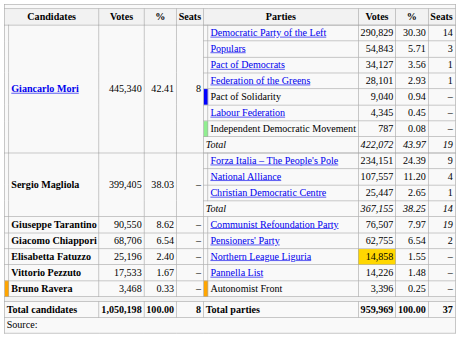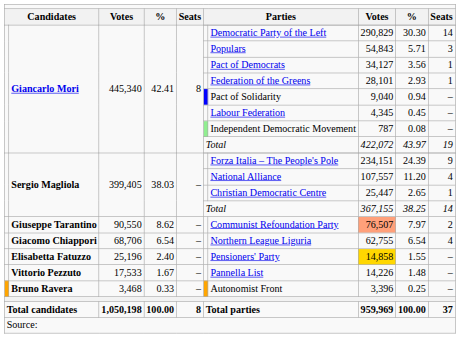(379, 224) no background -> (379, 224) lightsalmon background
(448, 224) 19 -> (450, 224) 2
(245, 240) Pensioners' Party -> (261, 240) Northern League Liguria
(450, 240) 2 -> (450, 240) 4
(261, 256) Northern League Liguria -> (245, 256) Pensioners' Party
